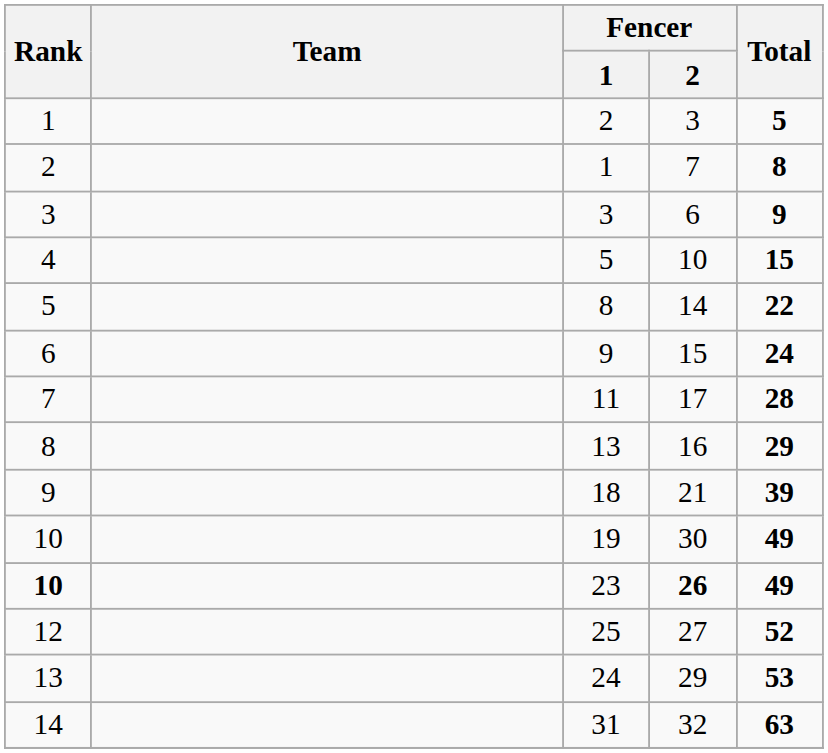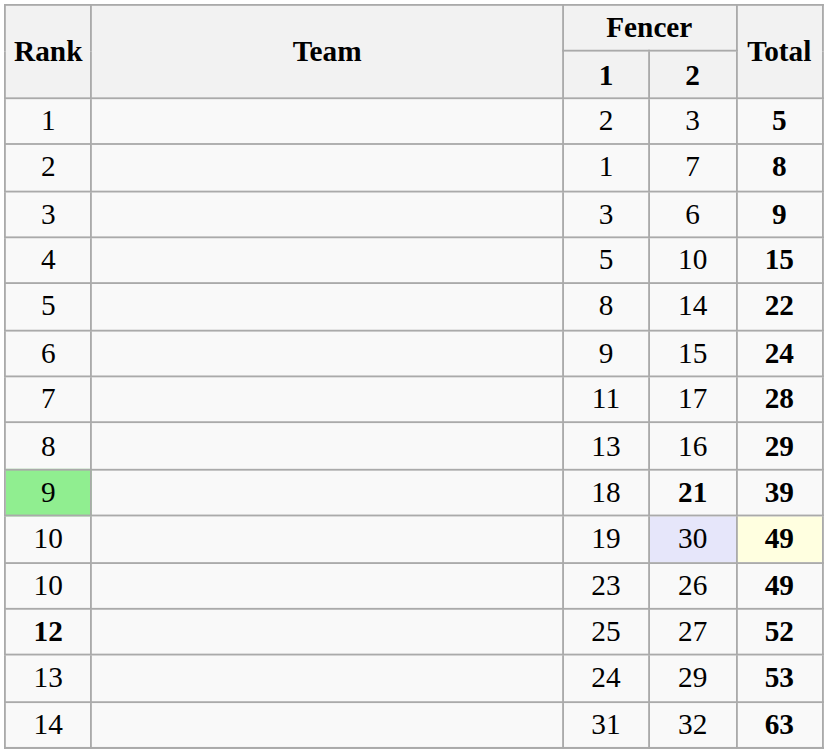(48, 492) no background -> (48, 492) lightgreen background
(693, 492) normal -> (693, 492) bold
(693, 538) no background -> (693, 538) lavender background
(779, 538) no background -> (779, 538) lightyellow background
(48, 584) bold -> (48, 584) normal
(693, 584) bold -> (693, 584) normal
(48, 631) normal -> (48, 631) bold
